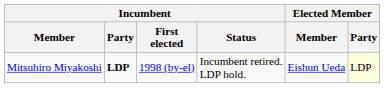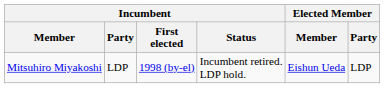(118, 67) bold -> (118, 67) normal
(361, 67) lightyellow background -> (361, 67) no background
